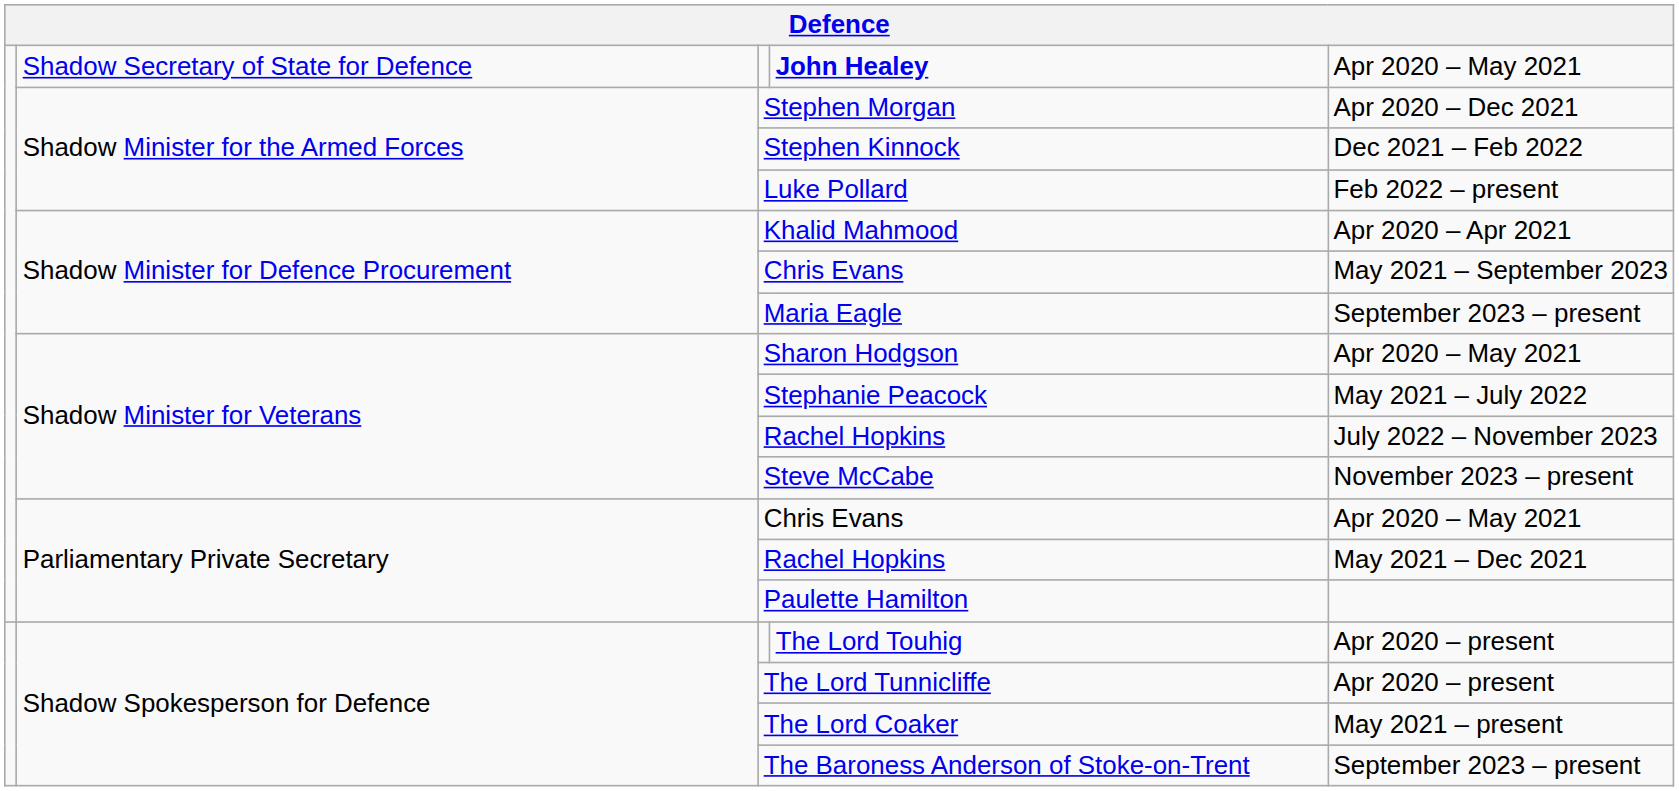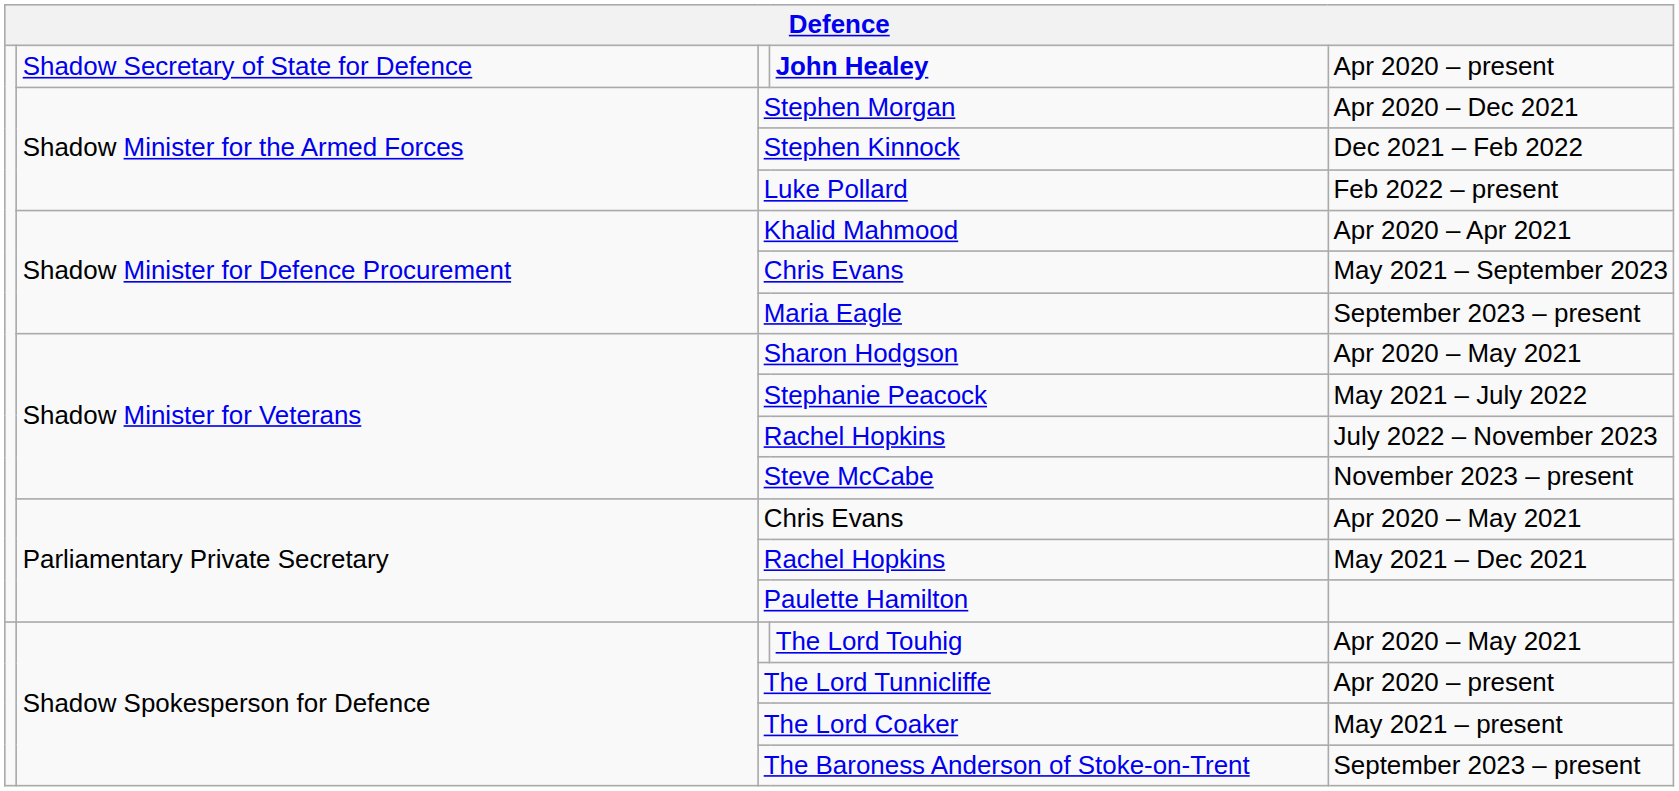(1457, 66) Apr 2020 – May 2021 -> (1444, 66) Apr 2020 – present
(1444, 641) Apr 2020 – present -> (1457, 641) Apr 2020 – May 2021
